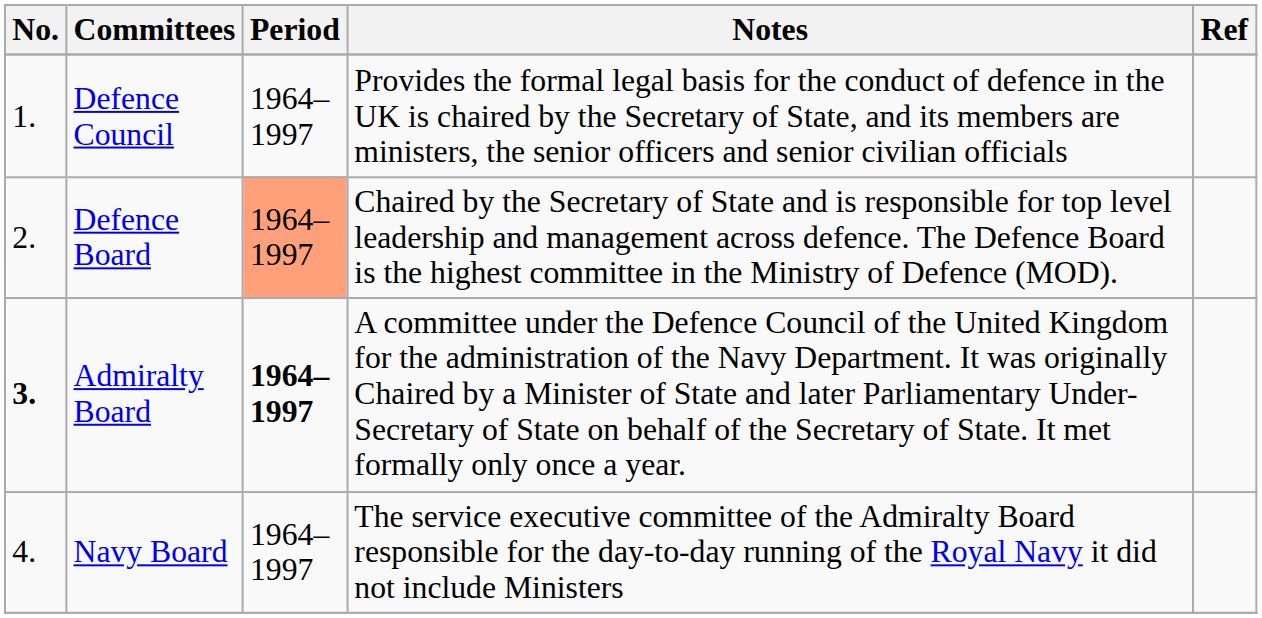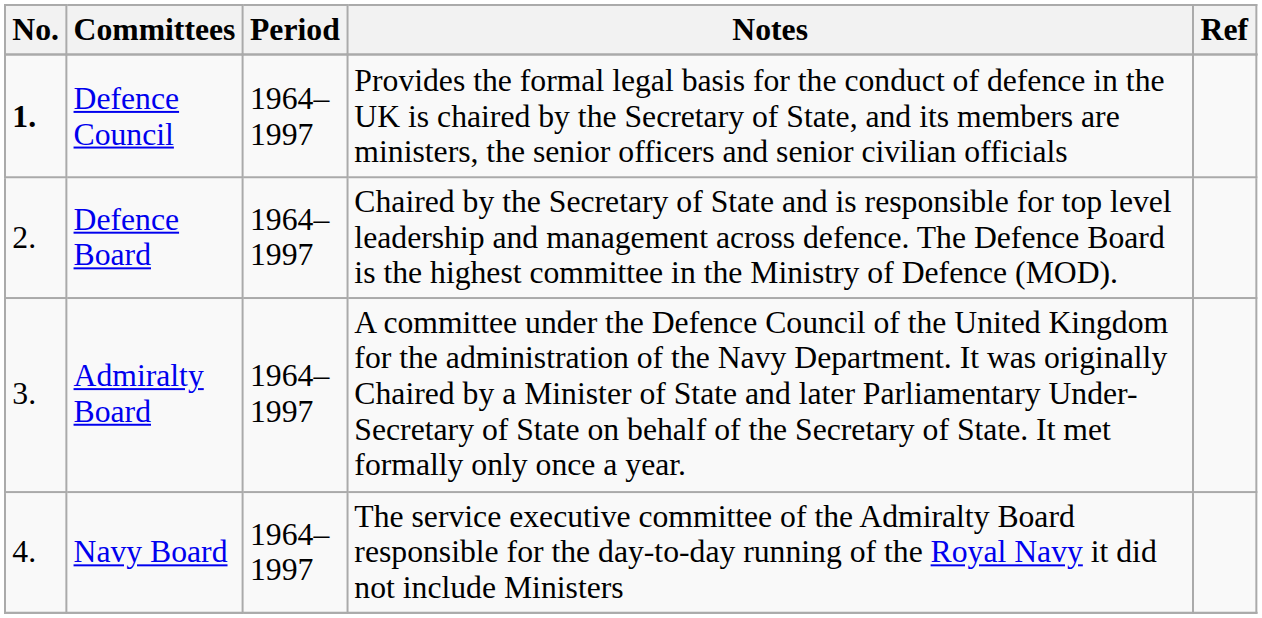(24, 115) normal -> (24, 115) bold
(290, 237) lightsalmon background -> (290, 237) no background
(24, 394) bold -> (24, 394) normal
(290, 394) bold -> (290, 394) normal
